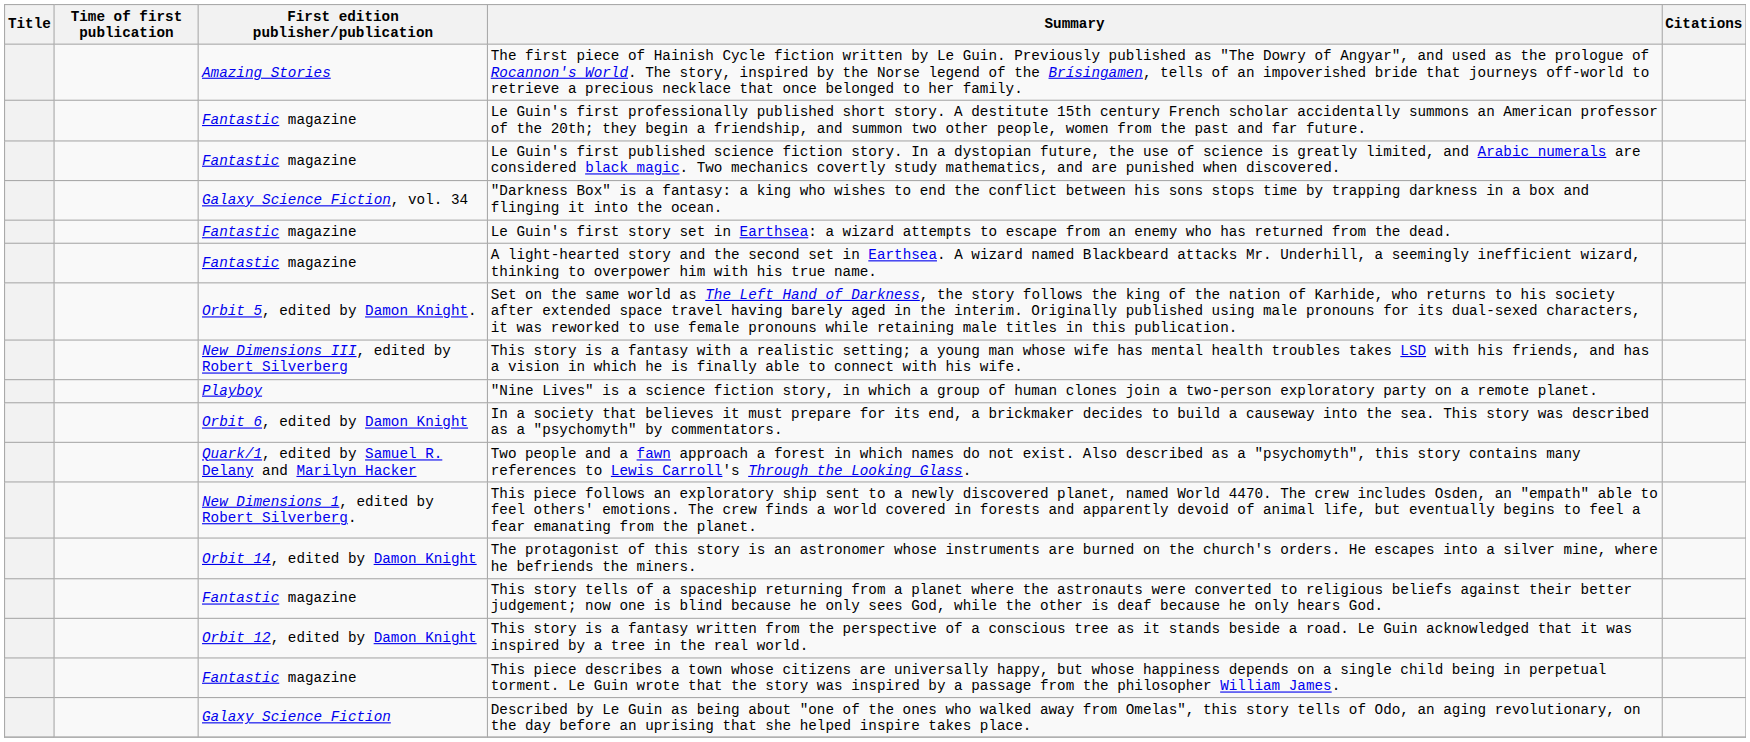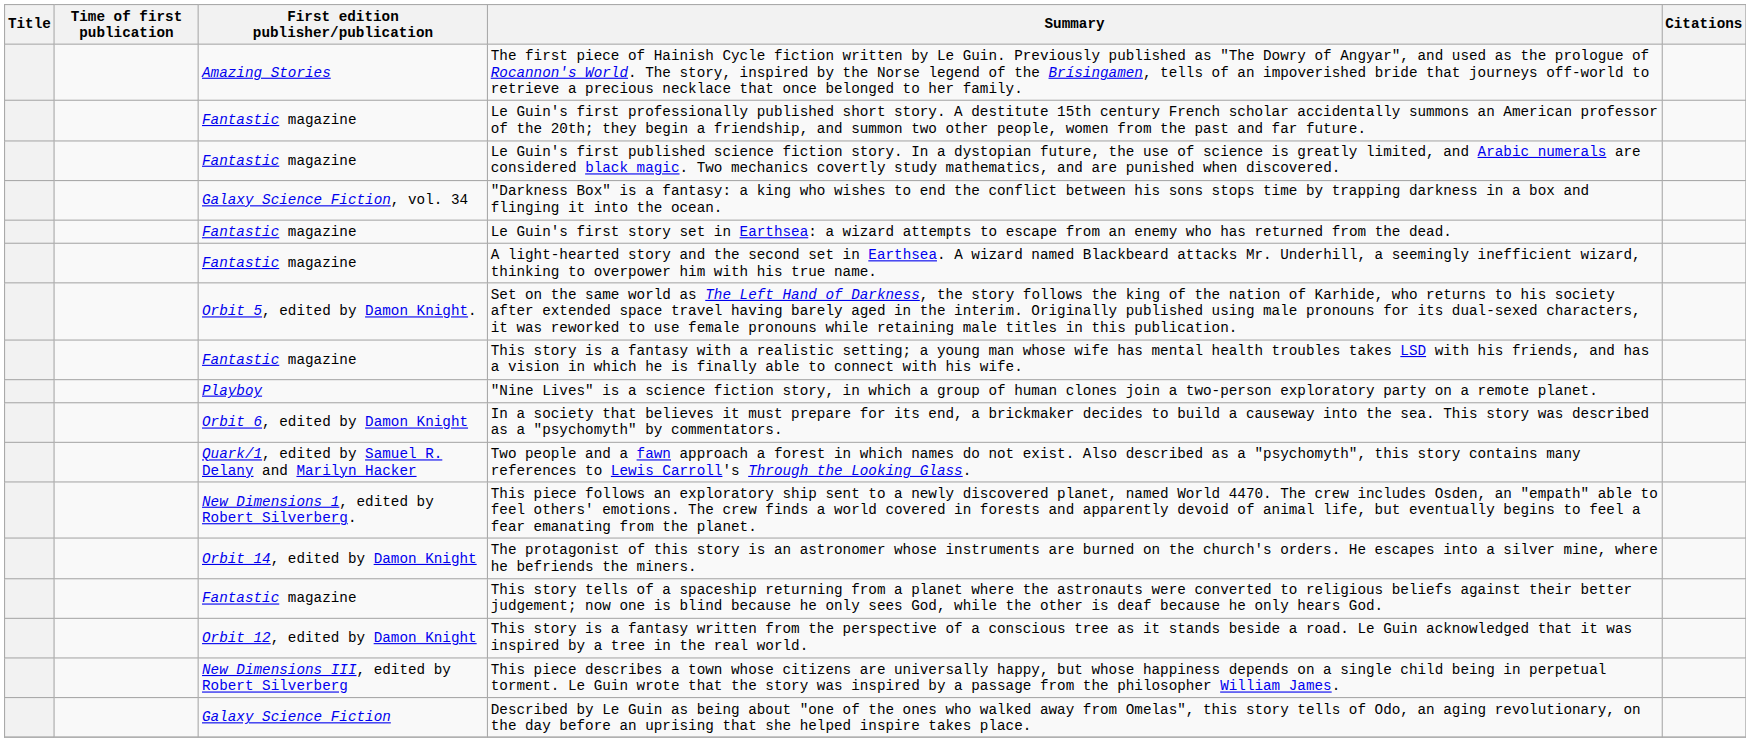(326, 359) New Dimensions III, edited by Robert Silverberg -> (279, 359) Fantastic magazine
(279, 678) Fantastic magazine -> (326, 678) New Dimensions III, edited by Robert Silverberg
